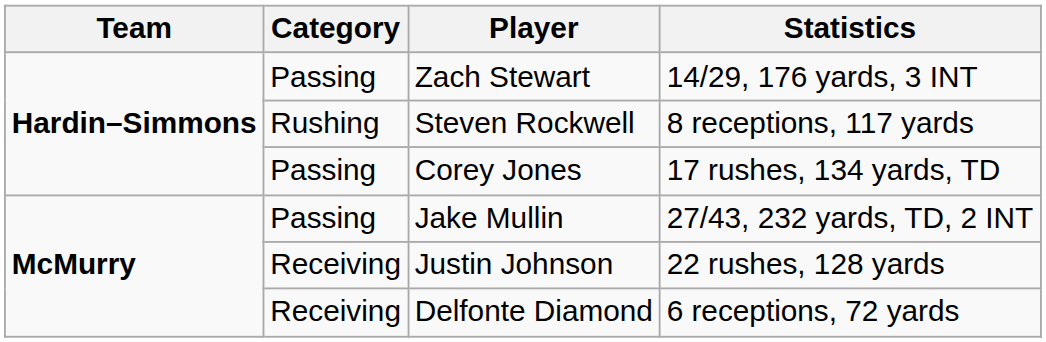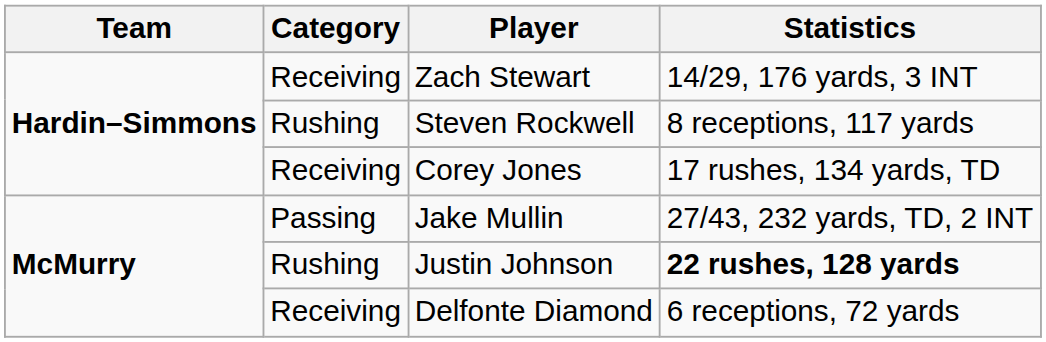(323, 76) Passing -> (336, 76) Receiving
(323, 170) Passing -> (336, 170) Receiving
(336, 264) Receiving -> (325, 264) Rushing
(806, 264) normal -> (813, 264) bold
